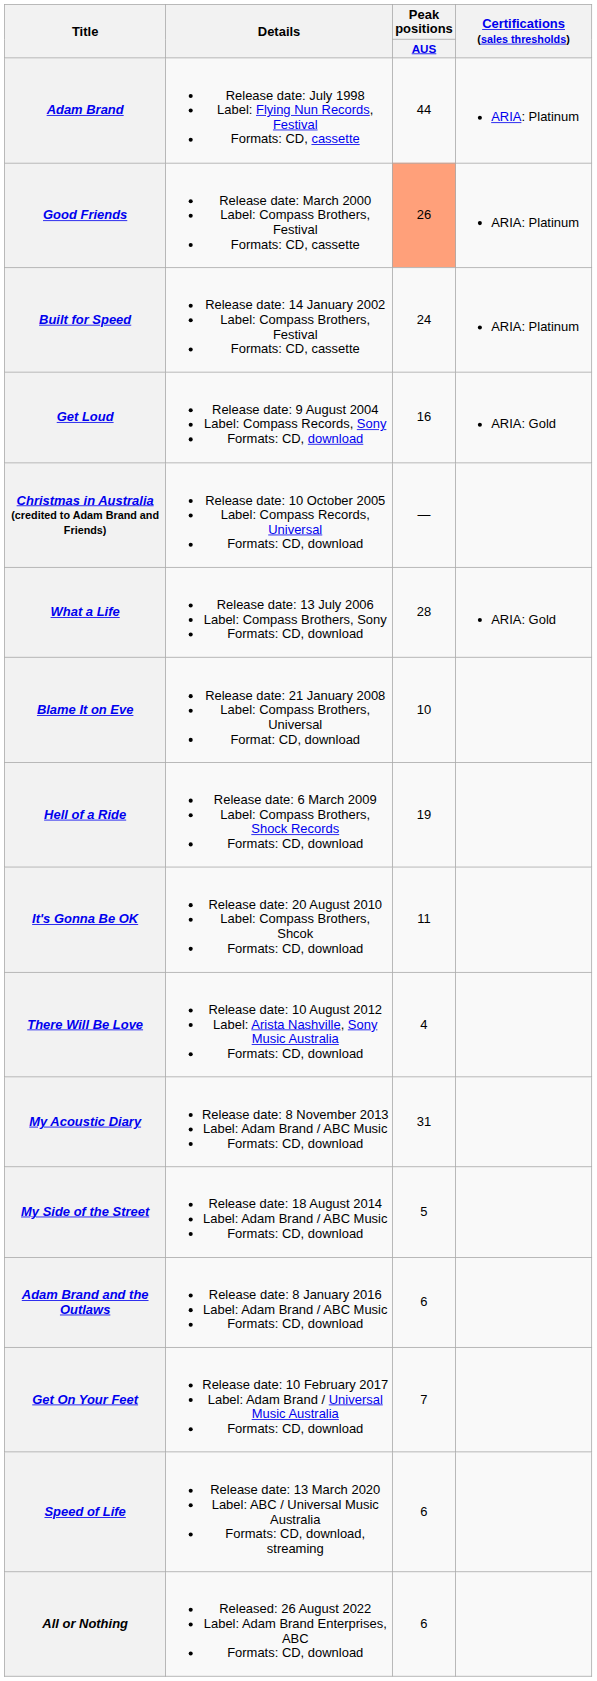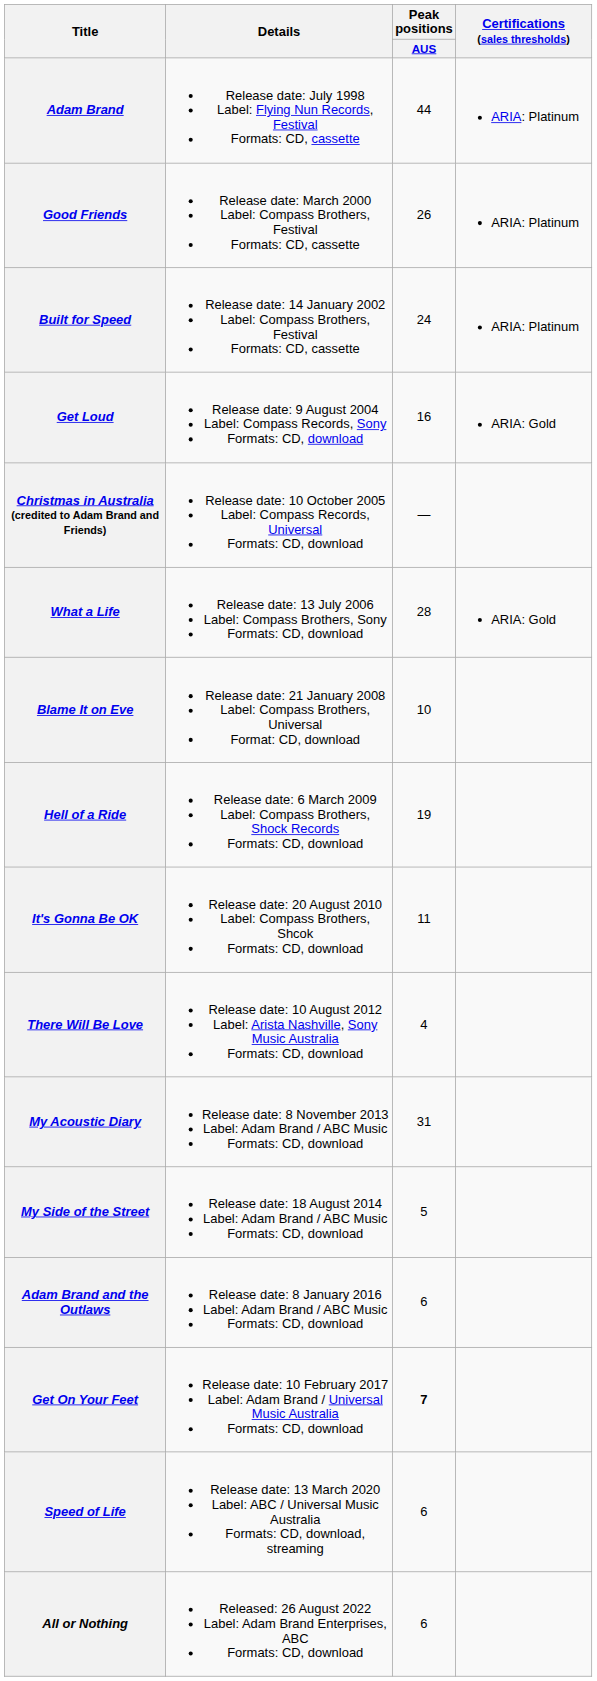(424, 215) lightsalmon background -> (424, 215) no background
(424, 1399) normal -> (424, 1399) bold
